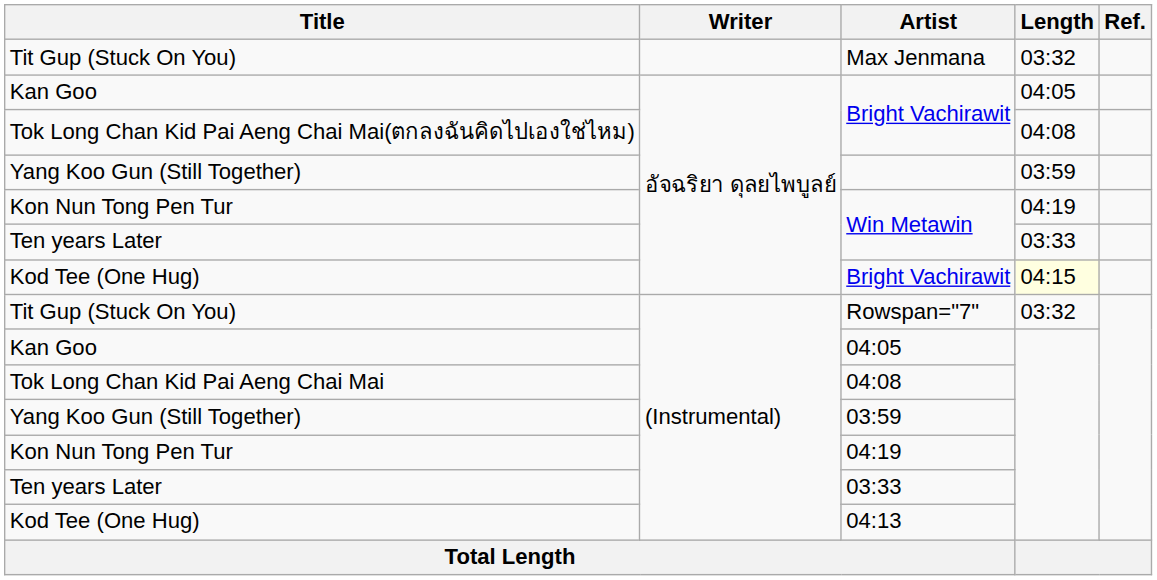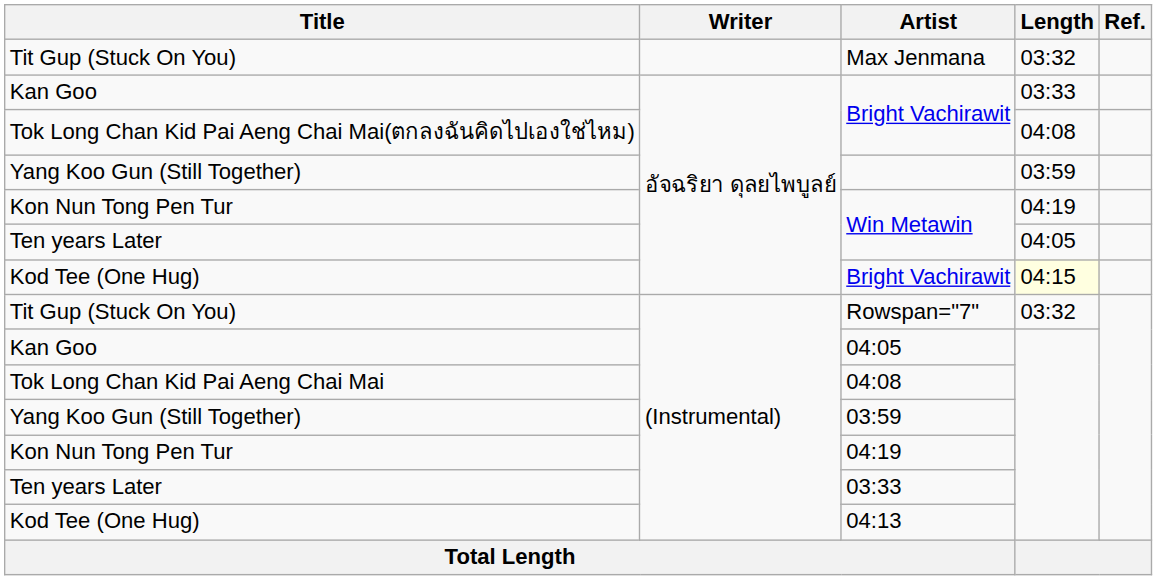(1048, 92) 04:05 -> (1048, 92) 03:33
(1048, 241) 03:33 -> (1048, 241) 04:05
